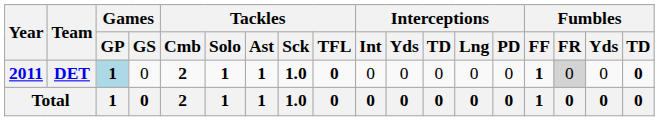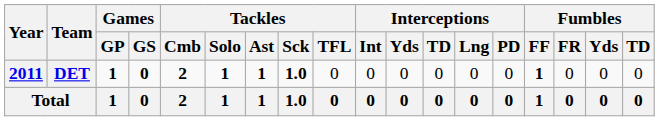(113, 73) lightblue background -> (113, 73) no background
(144, 73) normal -> (144, 73) bold
(334, 73) bold -> (334, 73) normal
(569, 73) lightgrey background -> (569, 73) no background
(638, 73) bold -> (638, 73) normal
